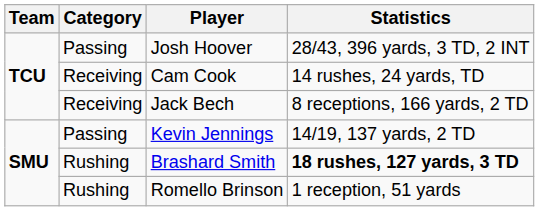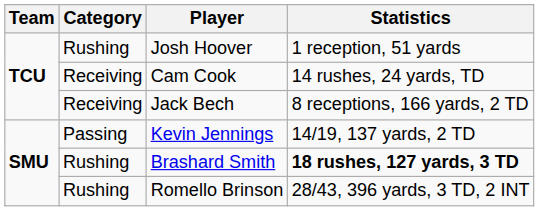(95, 47) Passing -> (96, 47) Rushing
(411, 47) 28/43, 396 yards, 3 TD, 2 INT -> (376, 47) 1 reception, 51 yards
(376, 190) 1 reception, 51 yards -> (411, 190) 28/43, 396 yards, 3 TD, 2 INT
